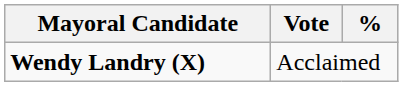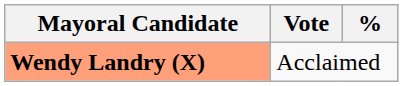(108, 61) no background -> (108, 61) lightsalmon background
